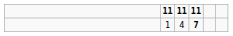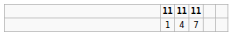(196, 25) bold -> (196, 25) normal
